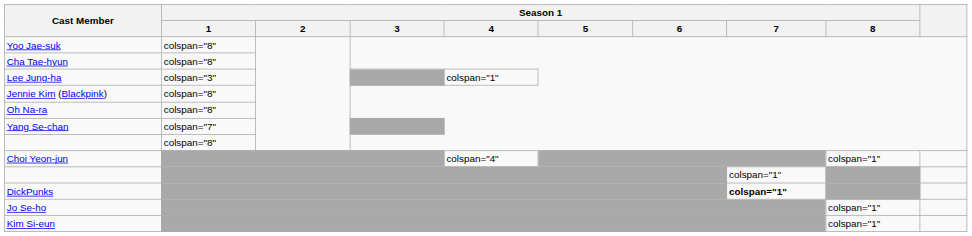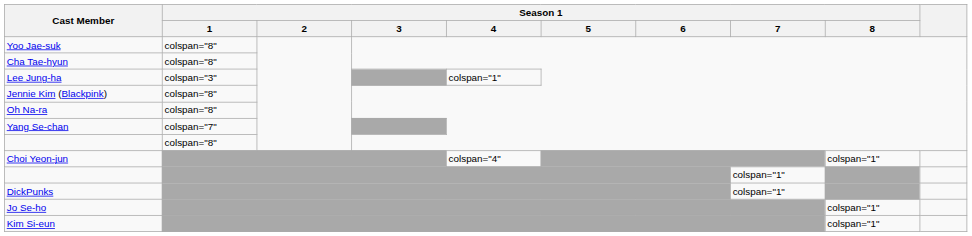(758, 191) bold -> (759, 191) normal
